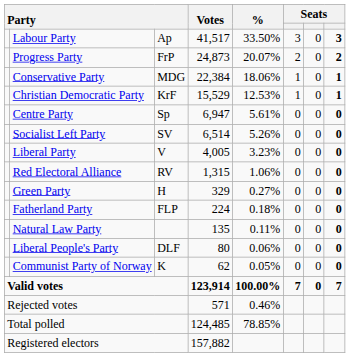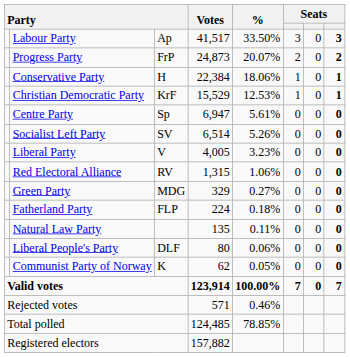(171, 76) MDG -> (162, 76) H
(162, 190) H -> (171, 190) MDG
